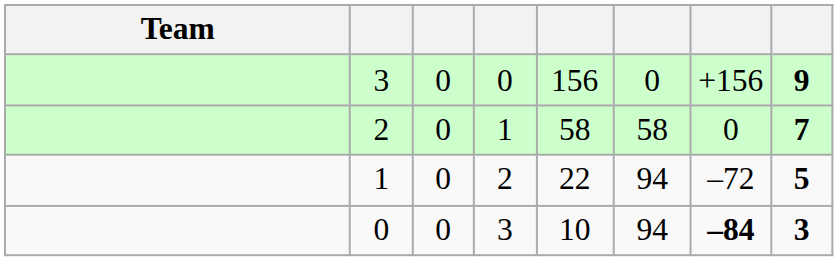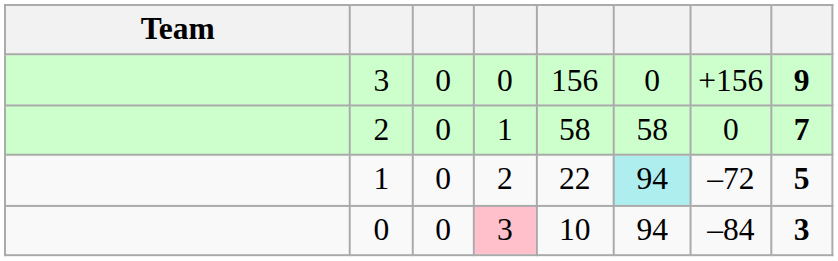(652, 179) no background -> (652, 179) paleturquoise background
(505, 229) no background -> (505, 229) pink background
(731, 229) bold -> (731, 229) normal
